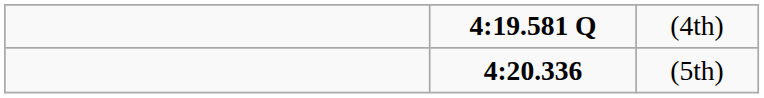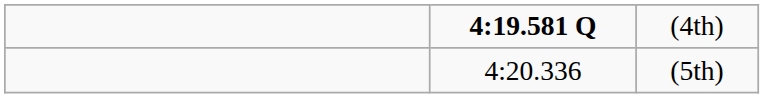(533, 69) bold -> (533, 69) normal
